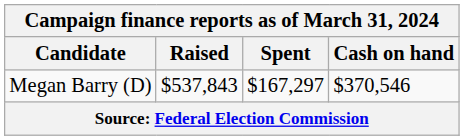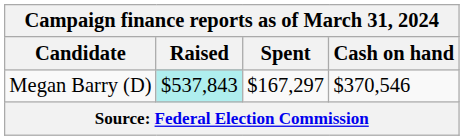(199, 85) no background -> (199, 85) paleturquoise background
